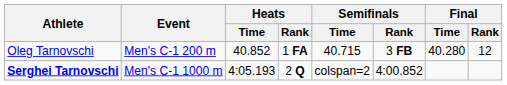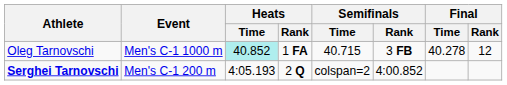(170, 52) Men's C-1 200 m -> (173, 52) Men's C-1 1000 m
(252, 52) no background -> (252, 52) paleturquoise background
(447, 52) 40.280 -> (447, 52) 40.278
(173, 71) Men's C-1 1000 m -> (170, 71) Men's C-1 200 m
